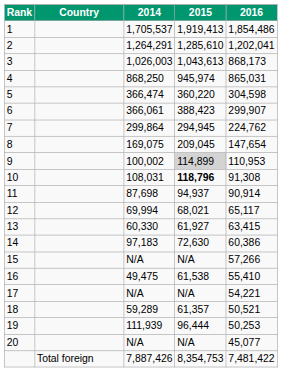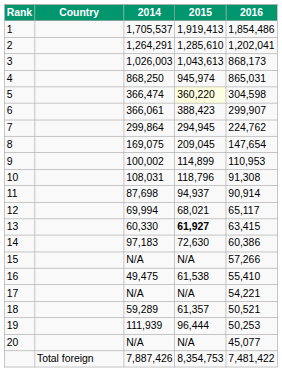(196, 95) no background -> (196, 95) lightyellow background
(196, 161) lightgrey background -> (196, 161) no background
(196, 177) bold -> (196, 177) normal
(193, 227) normal -> (193, 227) bold
